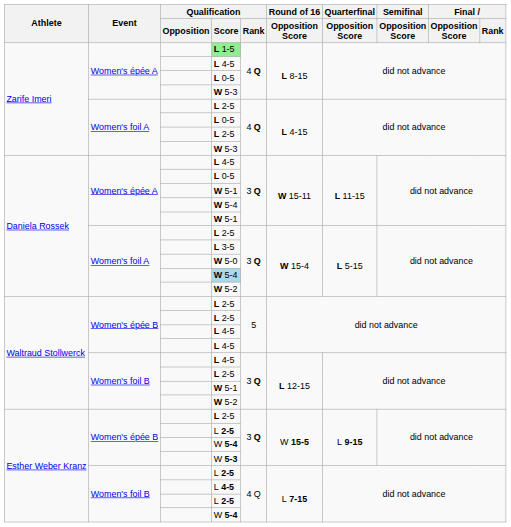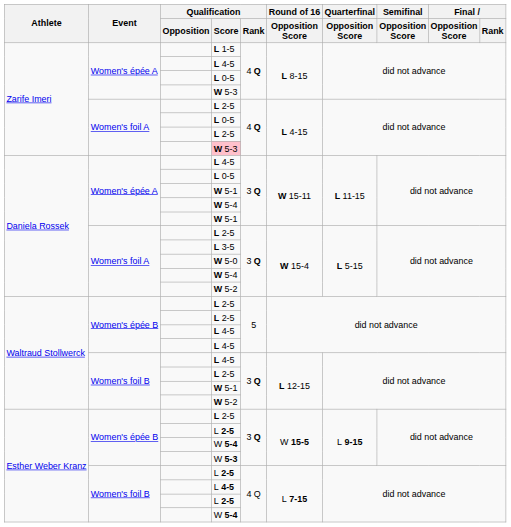(224, 50) lightgreen background -> (224, 50) no background
(226, 149) no background -> (226, 149) pink background
(226, 276) lightblue background -> (226, 276) no background
